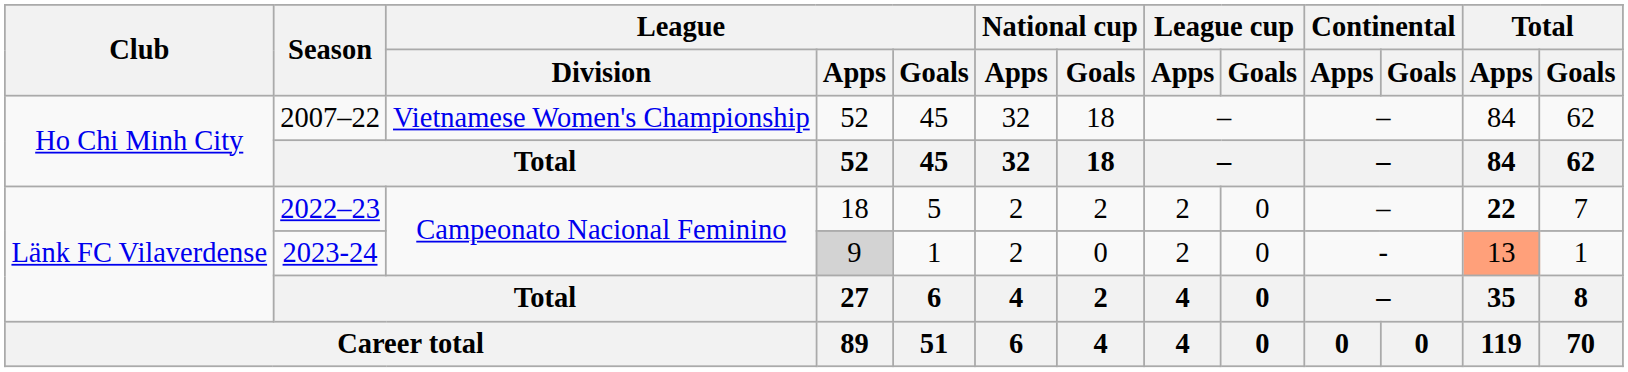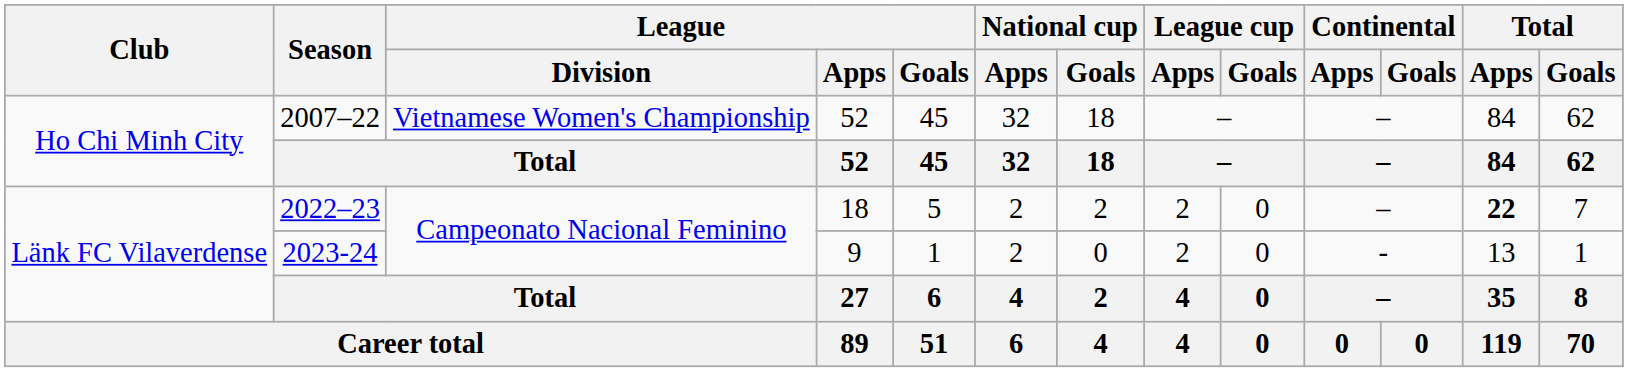(854, 252) lightgrey background -> (854, 252) no background
(1501, 252) lightsalmon background -> (1501, 252) no background
